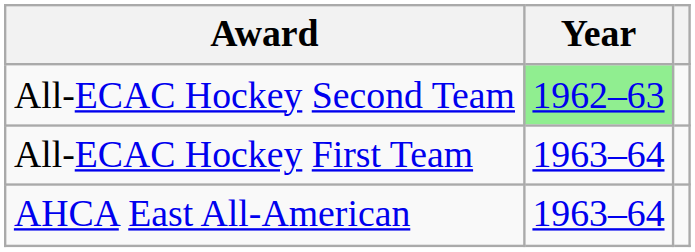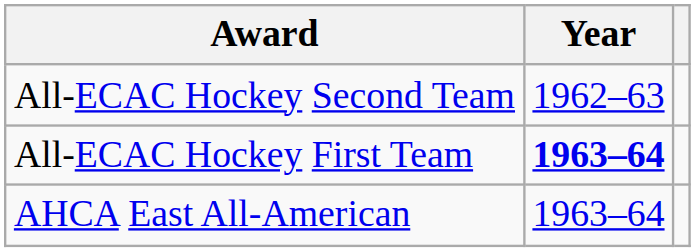(598, 94) lightgreen background -> (598, 94) no background
(598, 154) normal -> (598, 154) bold
